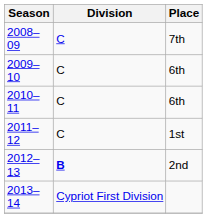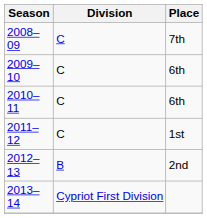(60, 165) bold -> (60, 165) normal
